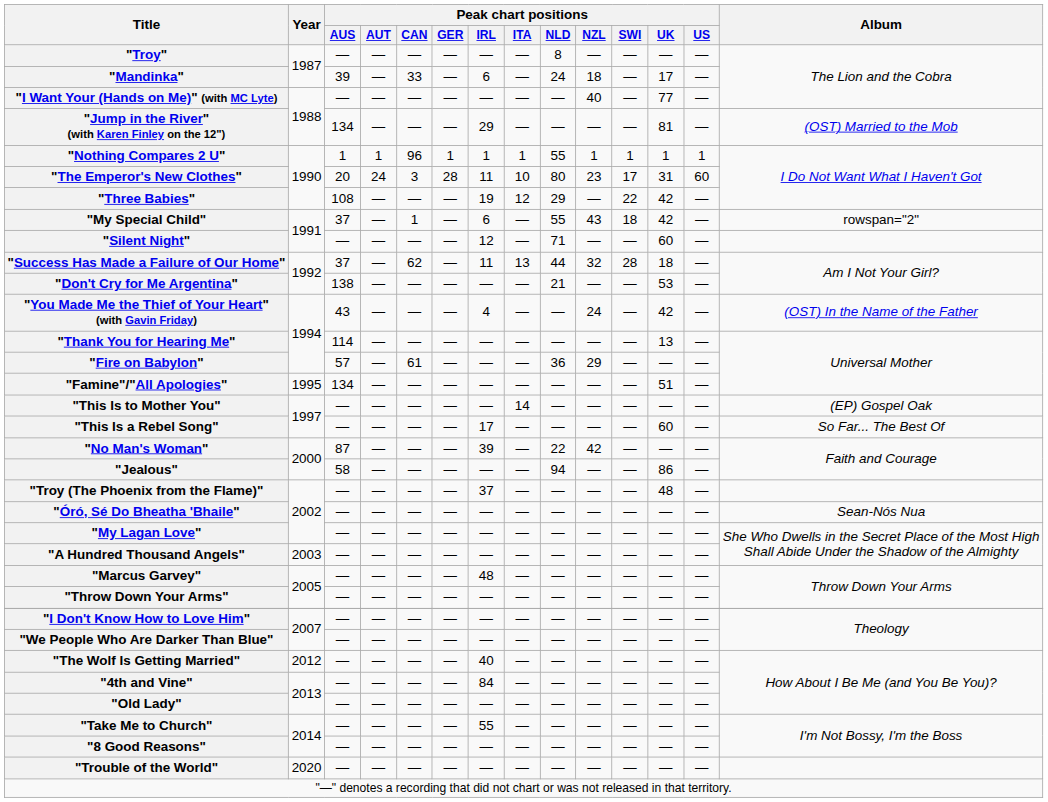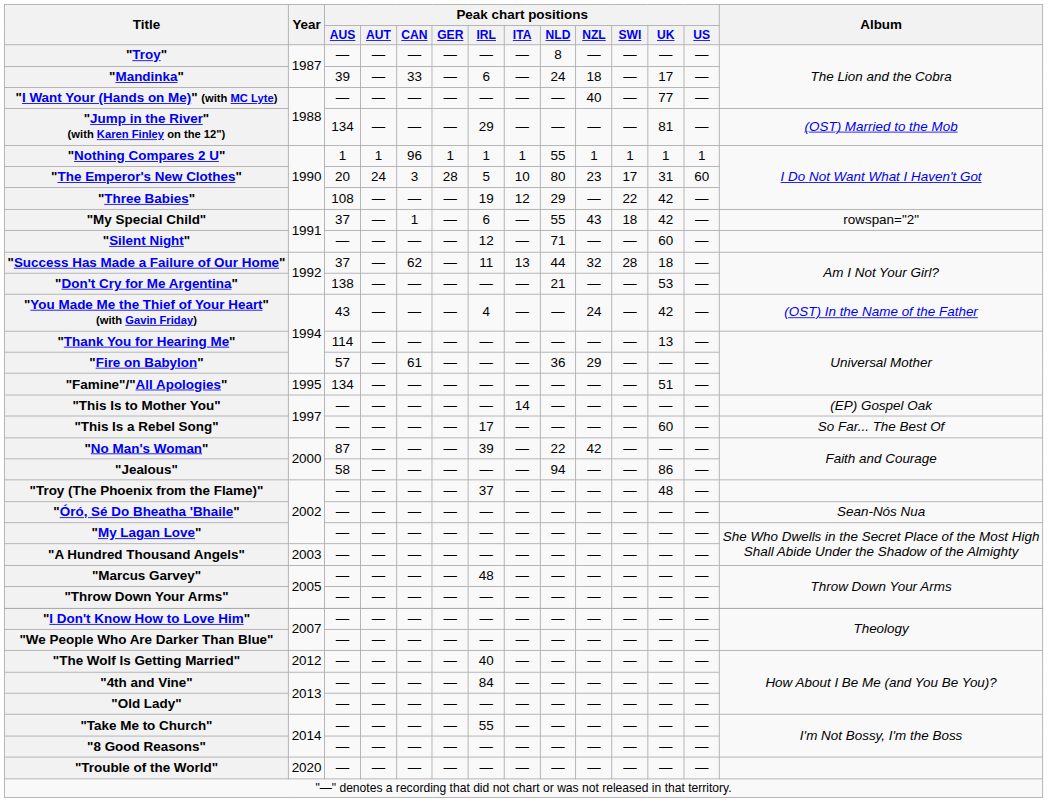(486, 177) 11 -> (486, 177) 5
